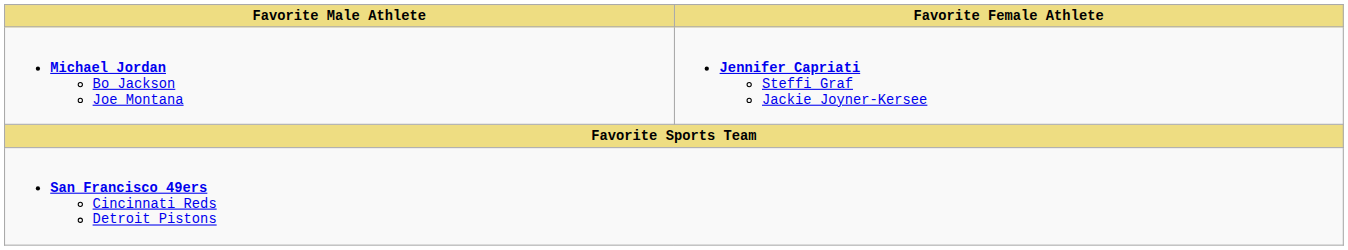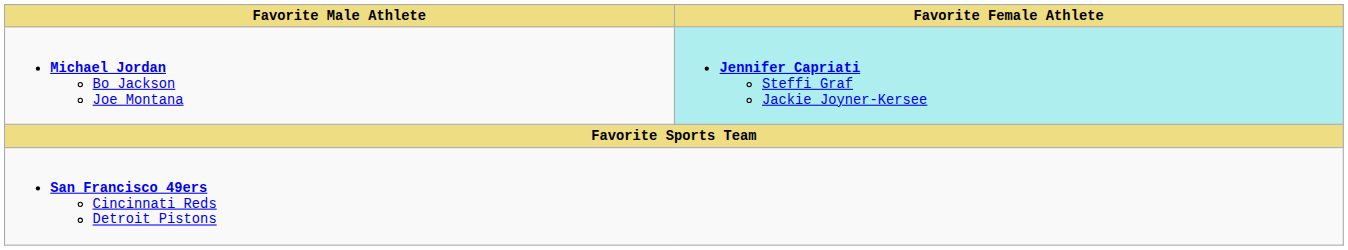(1009, 84) no background -> (1009, 84) paleturquoise background
